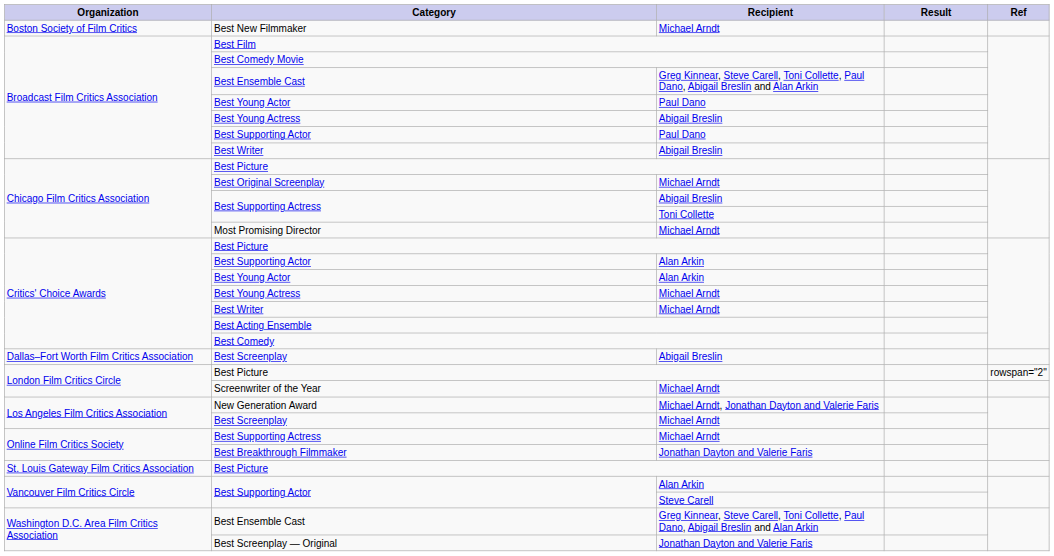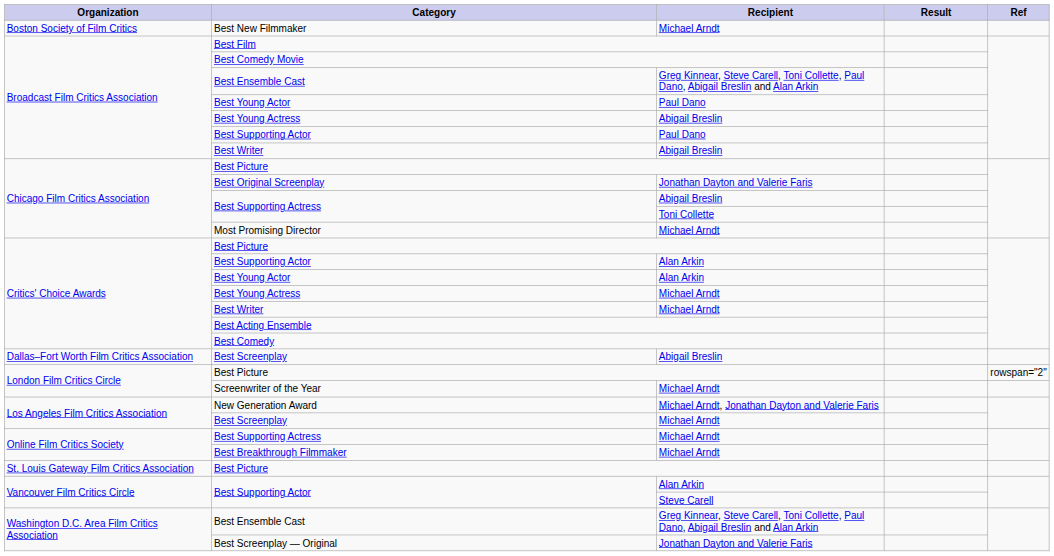(689, 182) Michael Arndt -> (736, 182) Jonathan Dayton and Valerie Faris
(736, 452) Jonathan Dayton and Valerie Faris -> (689, 452) Michael Arndt
